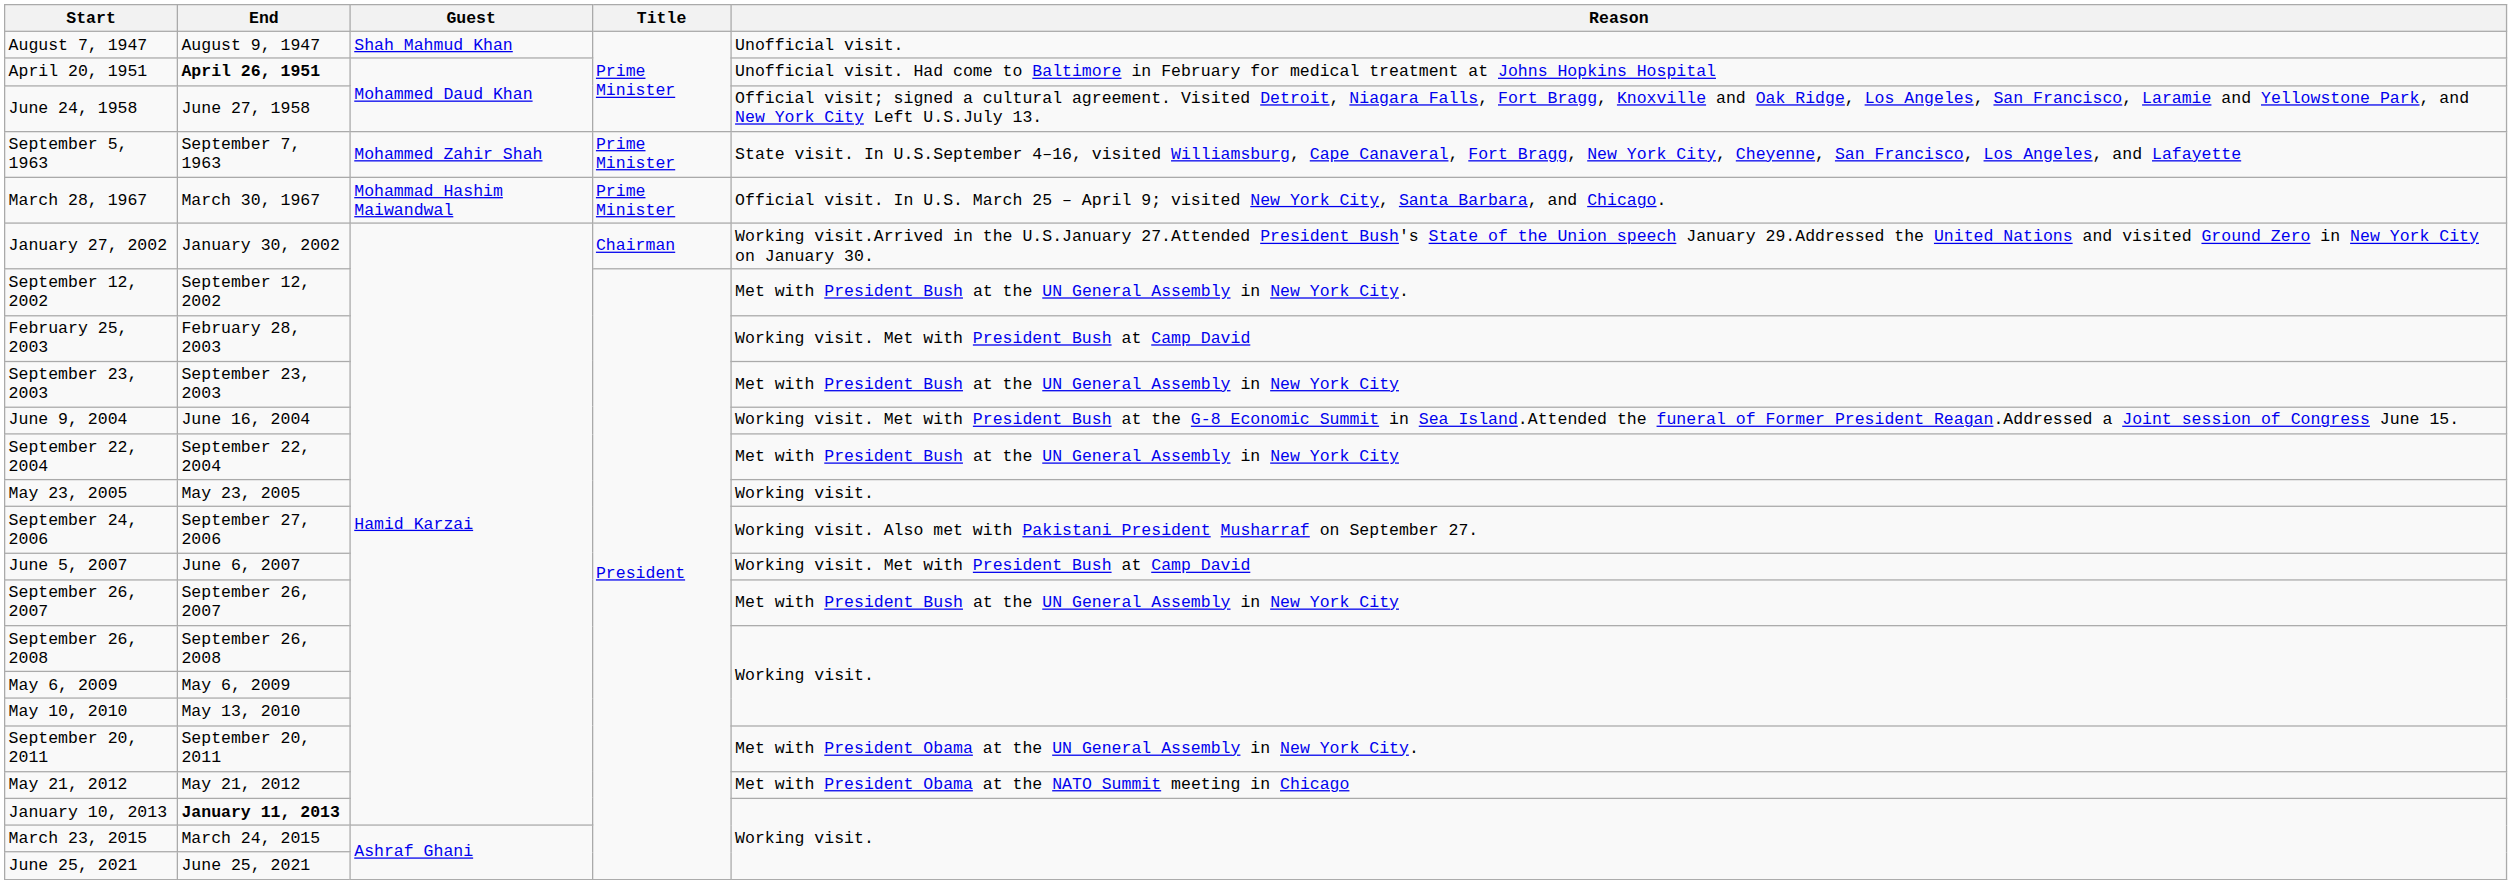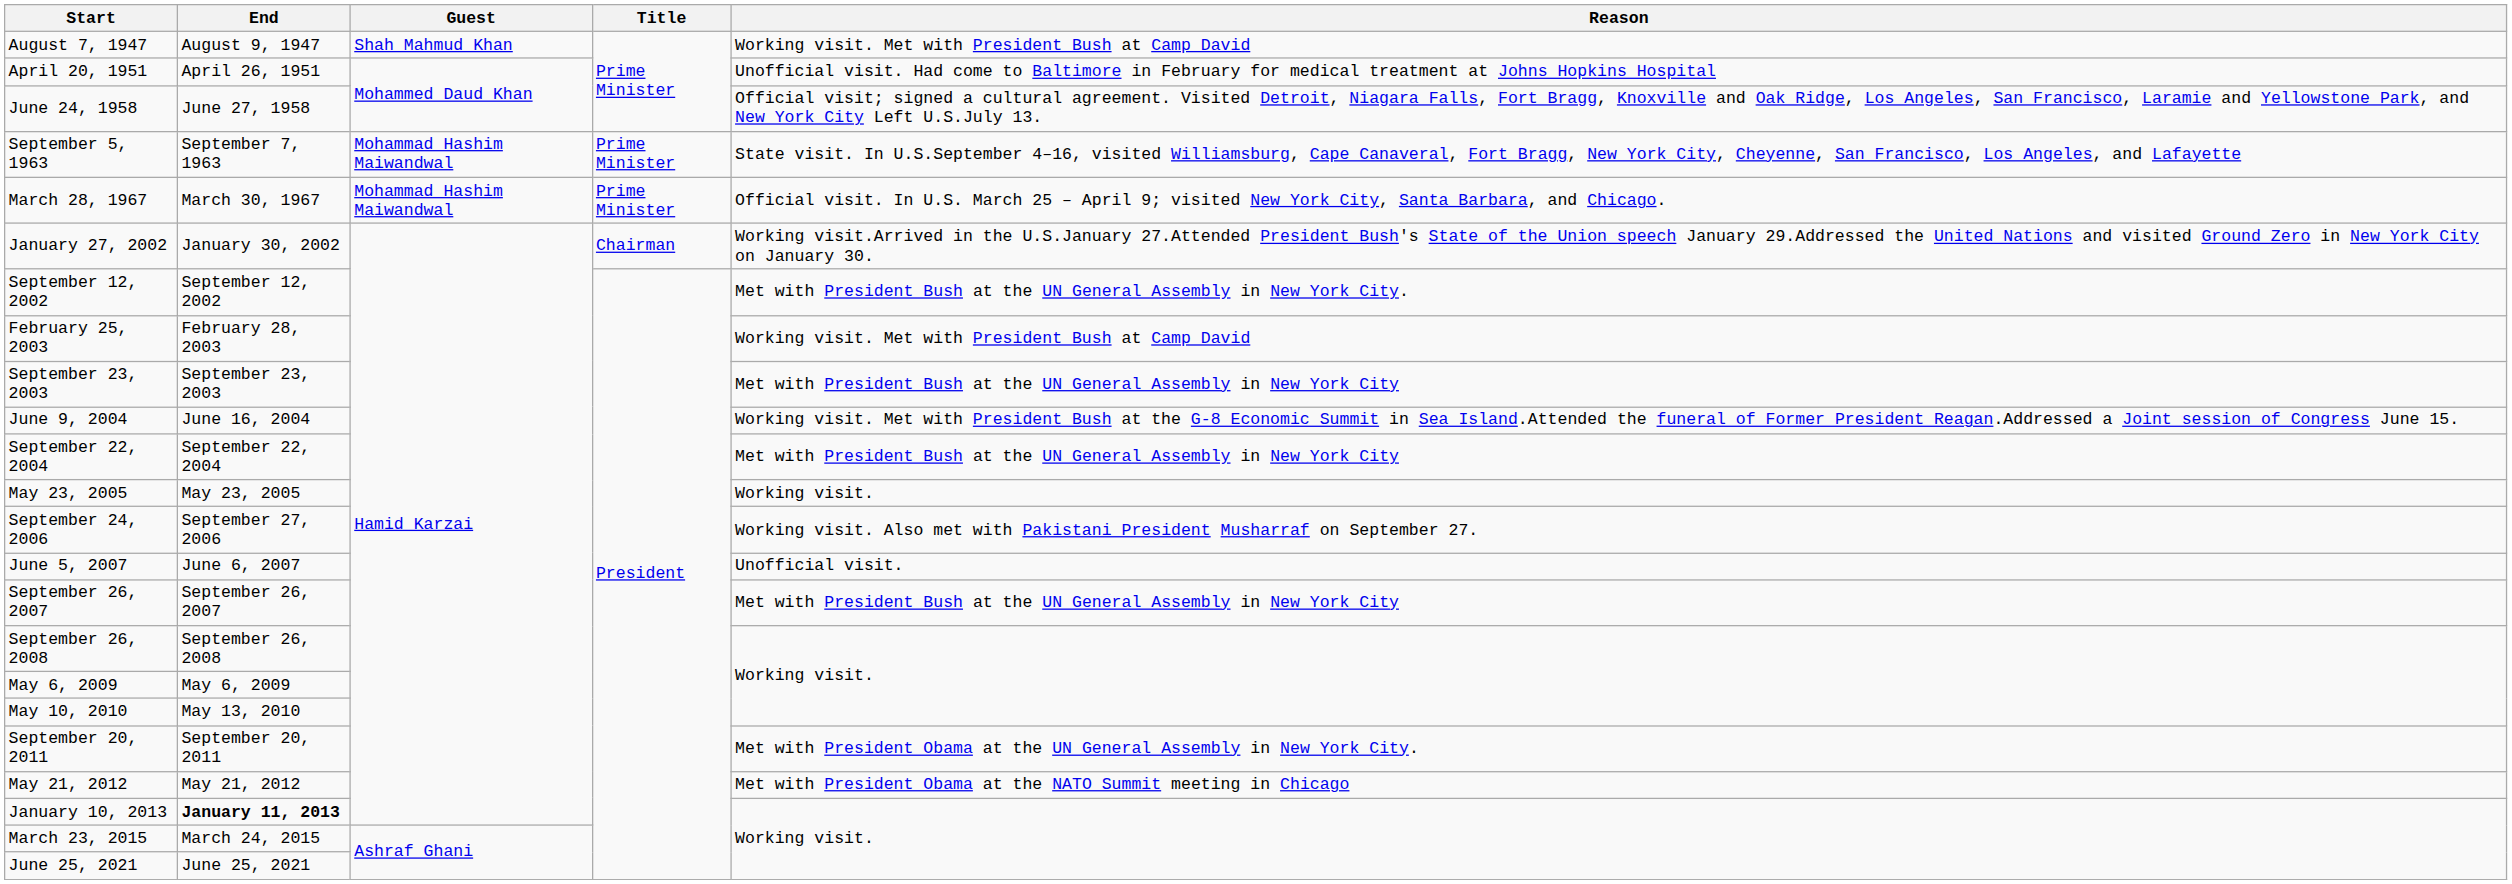(819, 45) Unofficial visit. -> (993, 45) Working visit. Met with President Bush at Camp David
(251, 72) bold -> (251, 72) normal
(448, 154) Mohammed Zahir Shah -> (429, 154) Mohammad Hashim Maiwandwal
(993, 566) Working visit. Met with President Bush at Camp David -> (819, 566) Unofficial visit.
